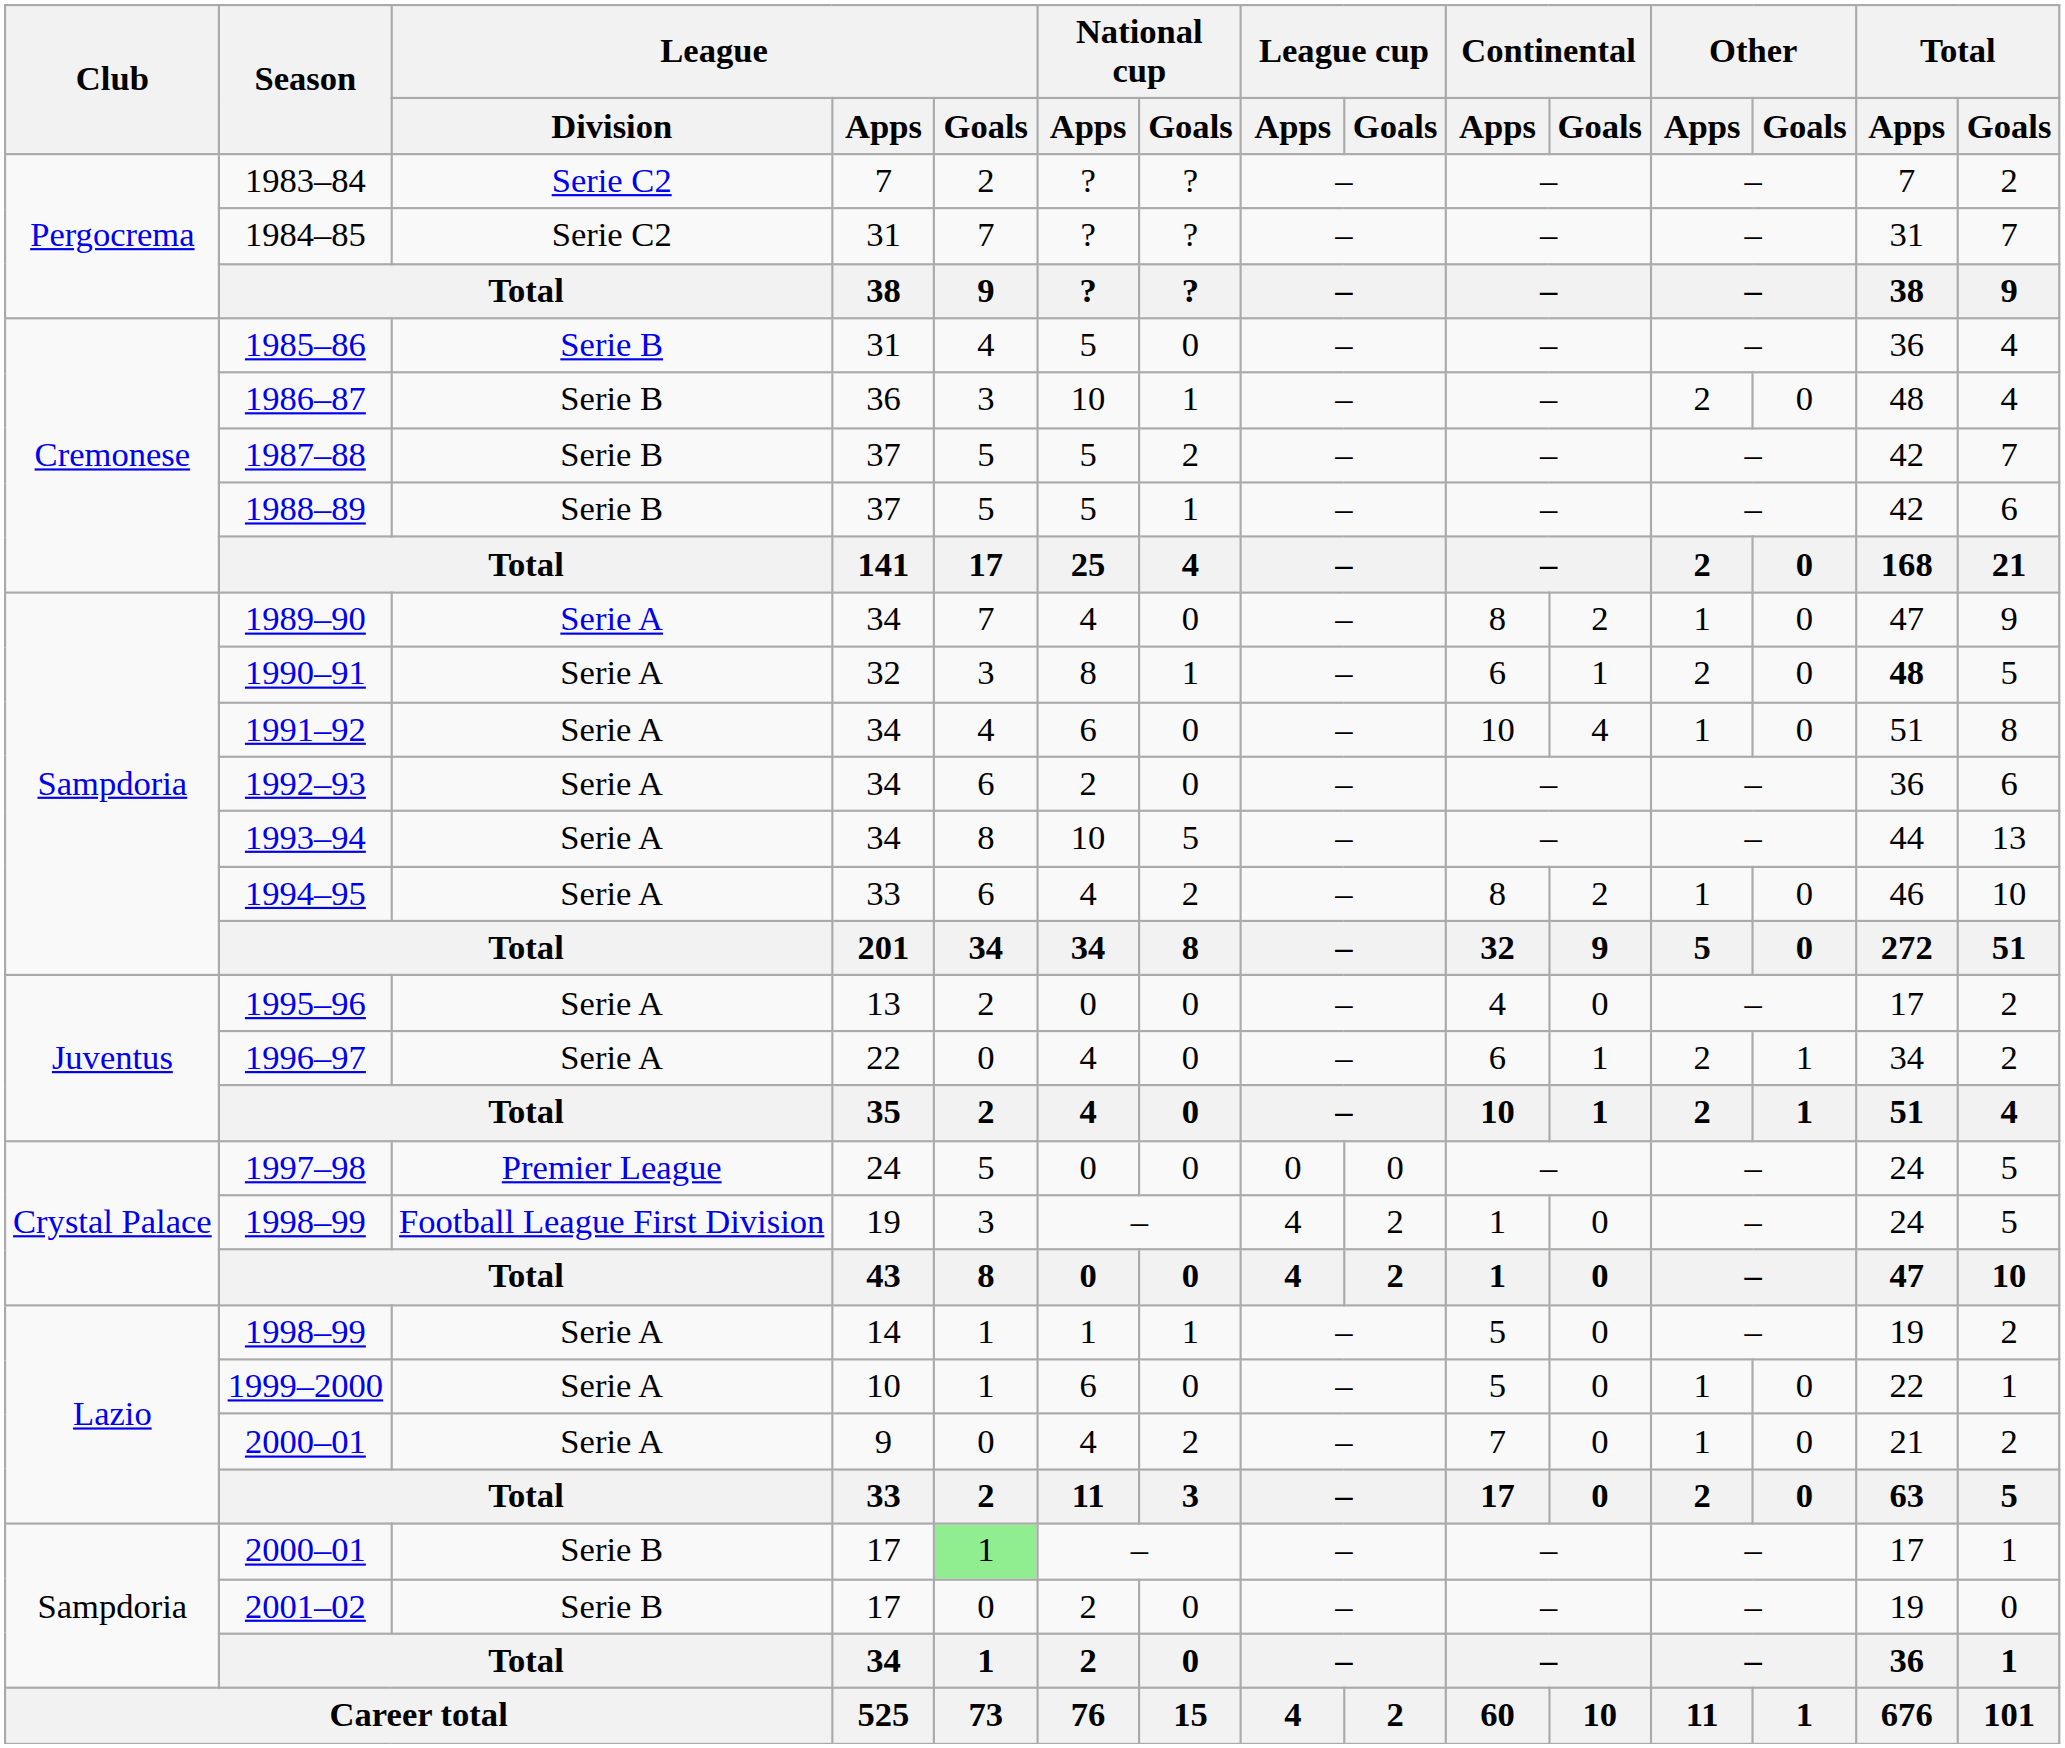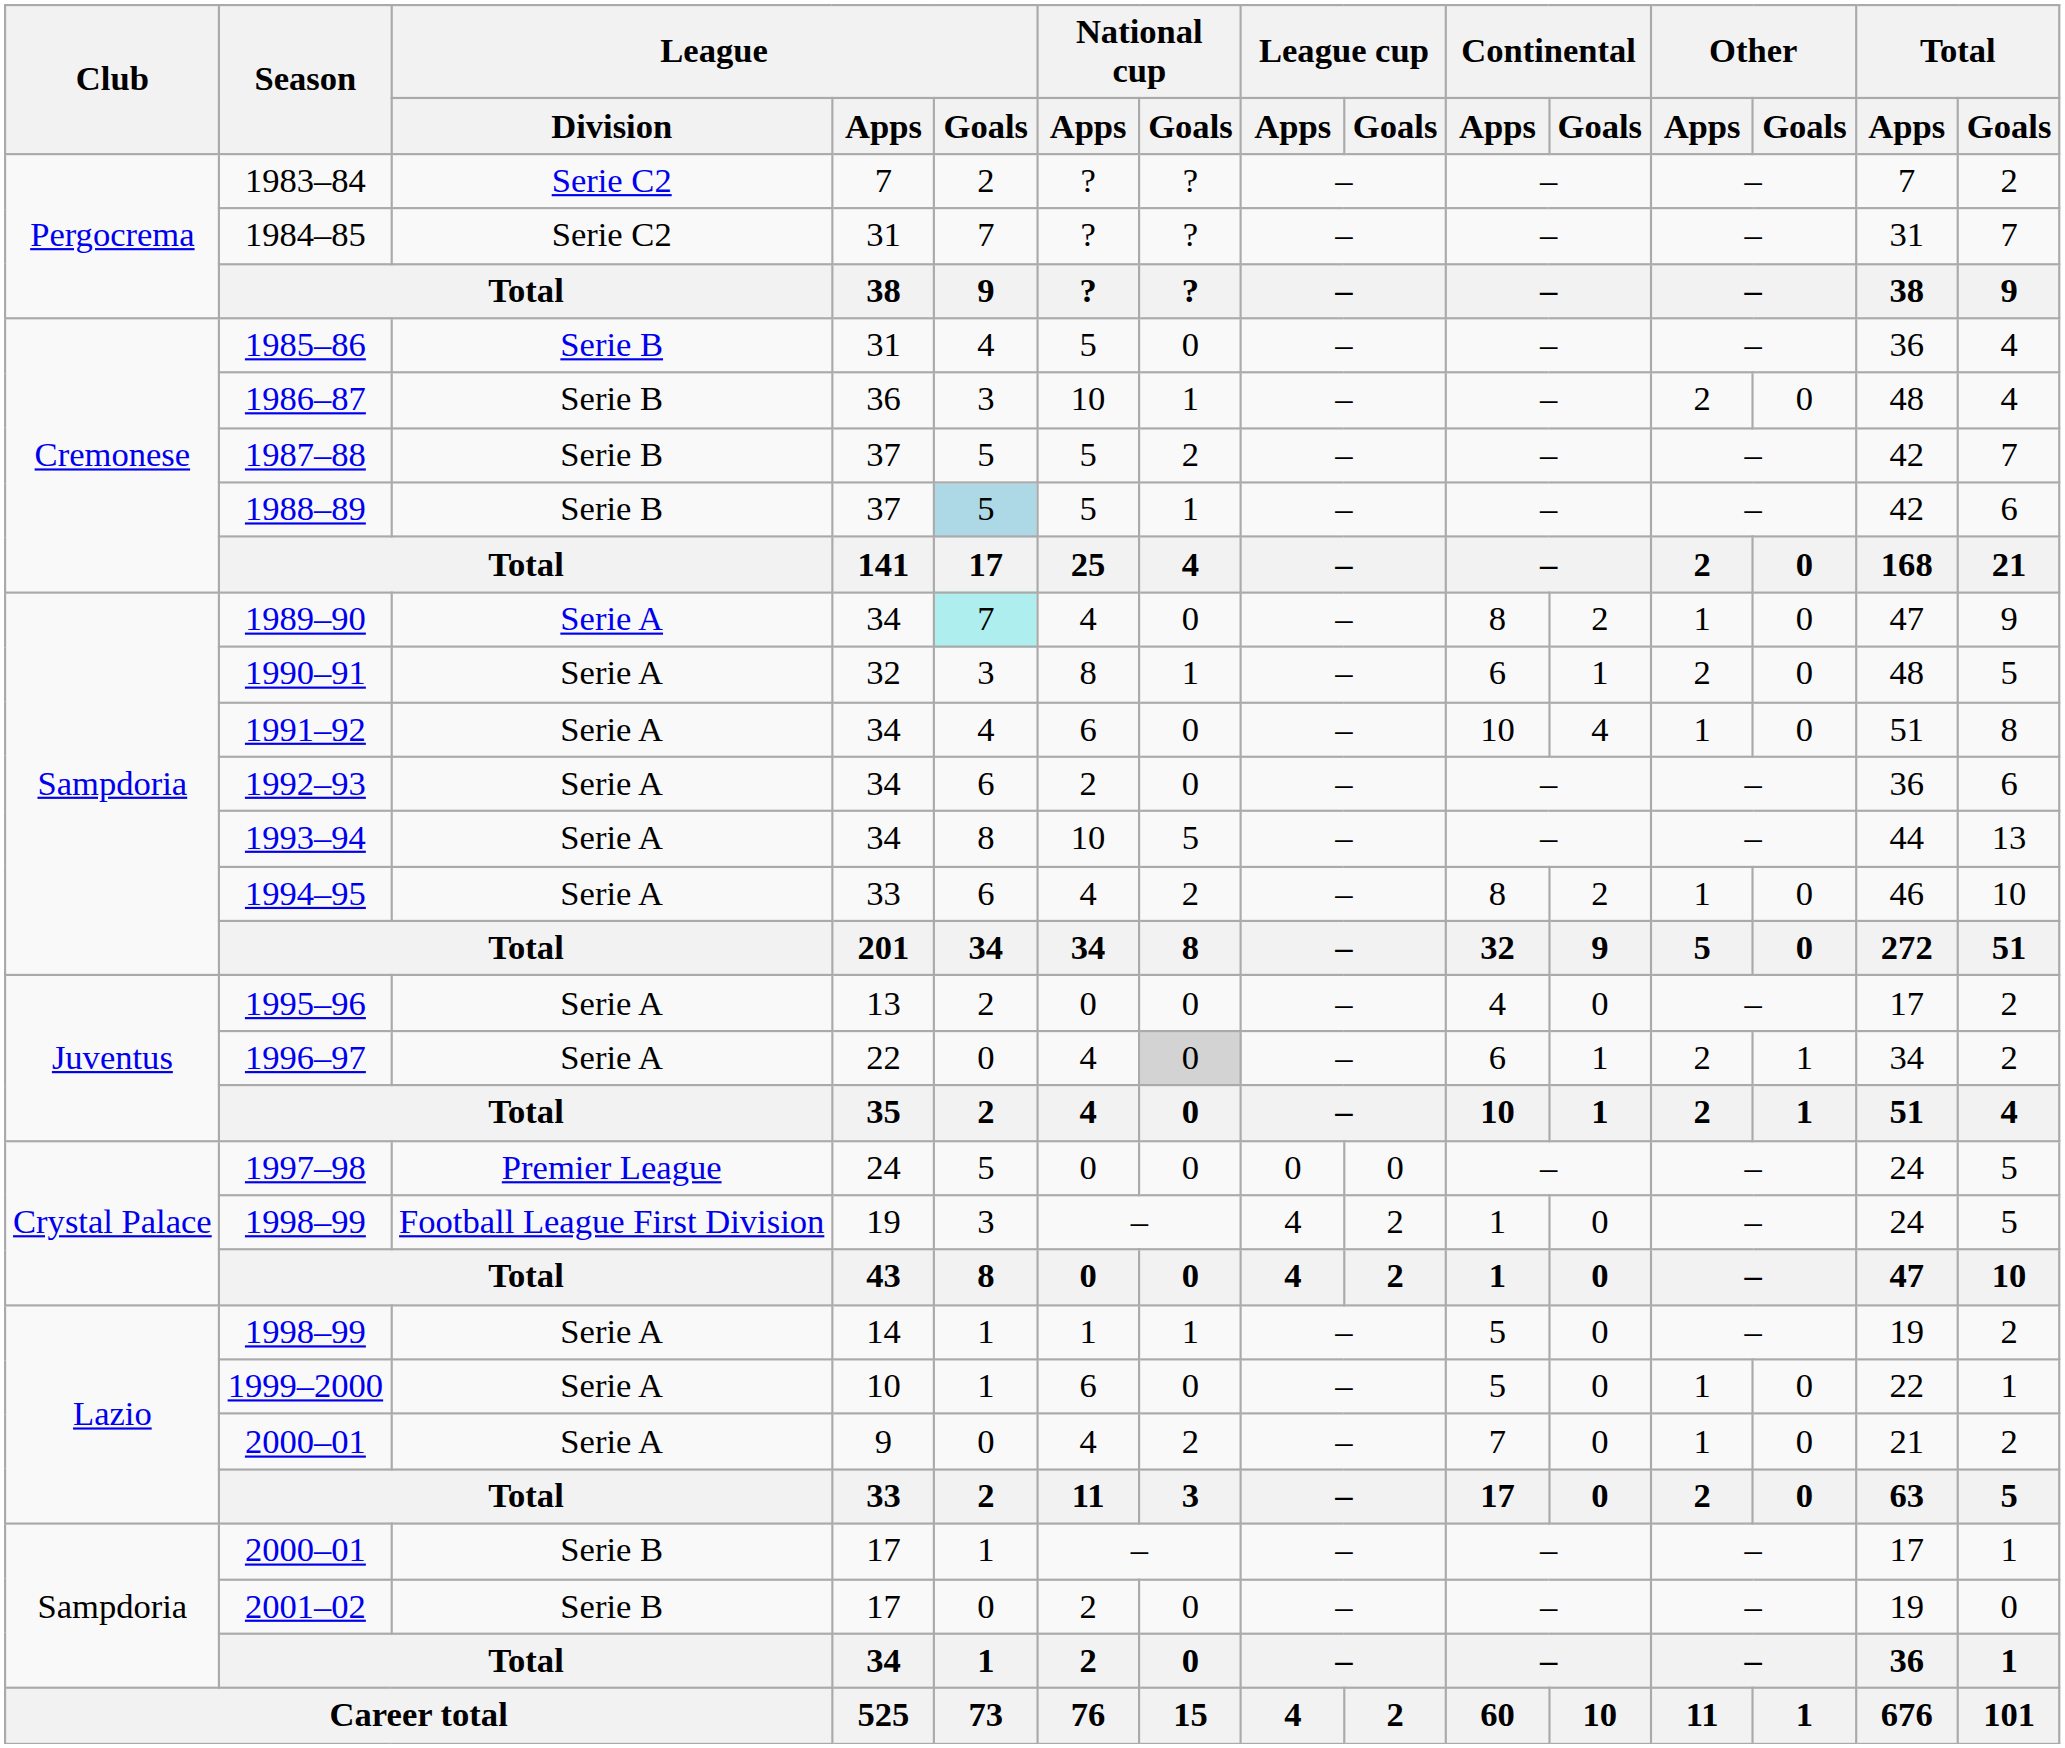(986, 509) no background -> (986, 509) lightblue background
(986, 618) no background -> (986, 618) paleturquoise background
(1907, 673) bold -> (1907, 673) normal
(1190, 1057) no background -> (1190, 1057) lightgrey background
(986, 1550) lightgreen background -> (986, 1550) no background
